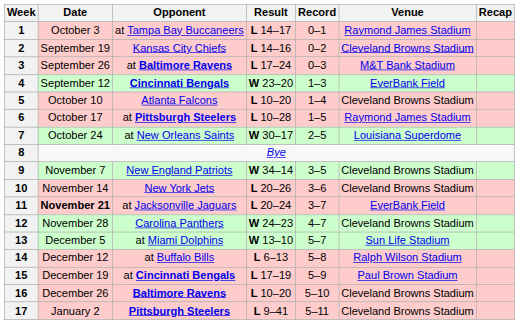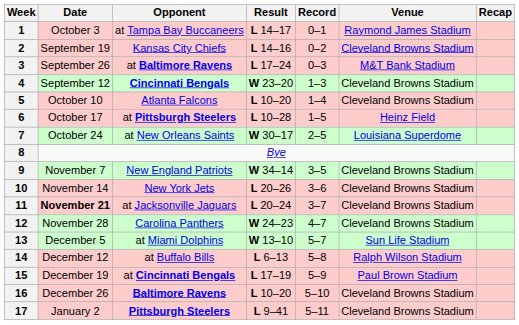(408, 83) EverBank Field -> (408, 83) Cleveland Browns Stadium
(408, 118) Raymond James Stadium -> (408, 118) Heinz Field
(408, 205) EverBank Field -> (408, 205) Cleveland Browns Stadium
